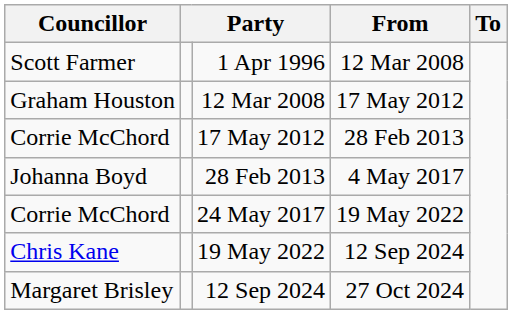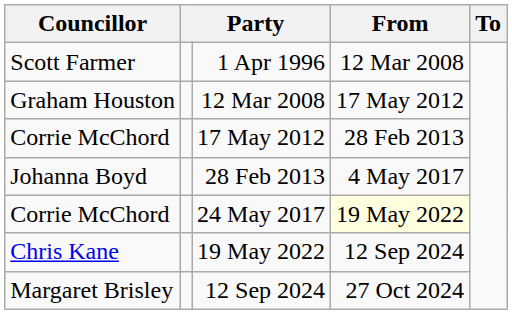(400, 213) no background -> (400, 213) lightyellow background
